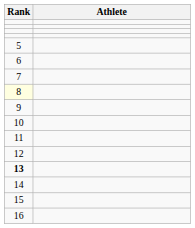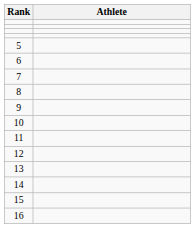(19, 92) lightyellow background -> (19, 92) no background
(19, 169) bold -> (19, 169) normal
